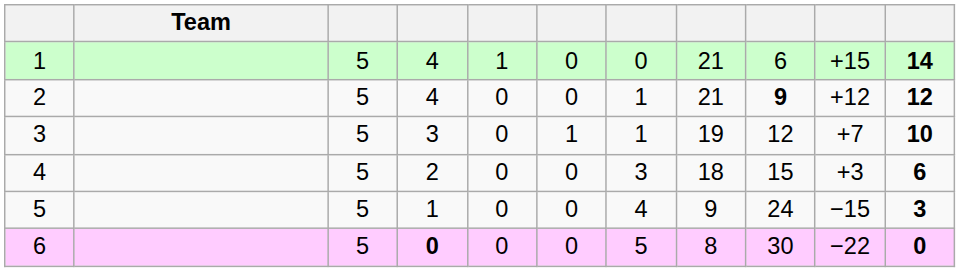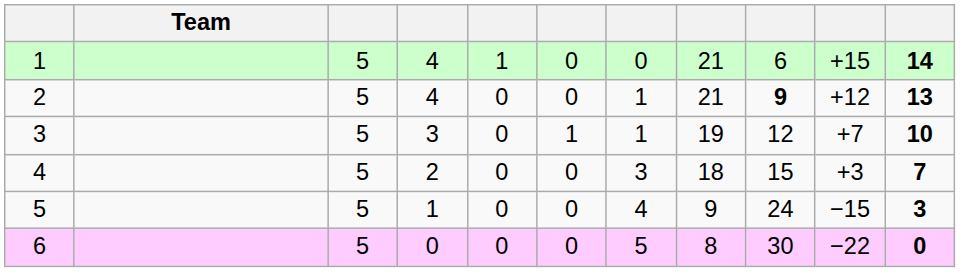(920, 97) 12 -> (920, 97) 13
(920, 172) 6 -> (920, 172) 7
(432, 246) bold -> (432, 246) normal
